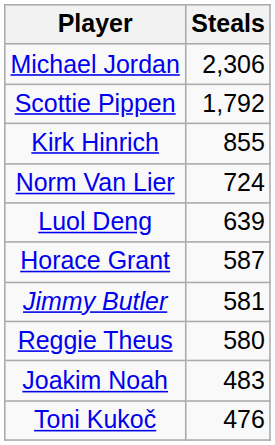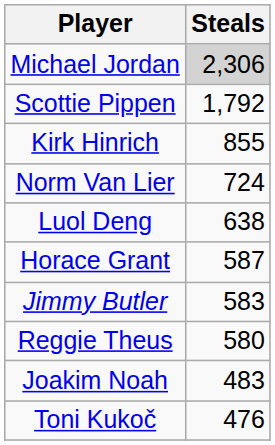(234, 63) no background -> (234, 63) lightgrey background
(244, 222) 639 -> (244, 222) 638
(244, 301) 581 -> (244, 301) 583
